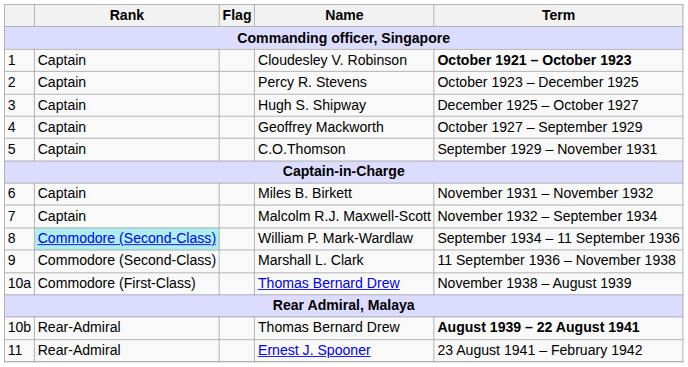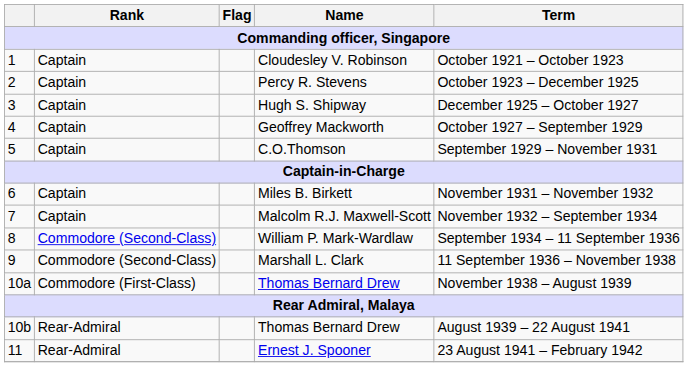(534, 60) bold -> (531, 60) normal
(127, 238) paleturquoise background -> (127, 238) no background
(538, 328) bold -> (534, 328) normal
